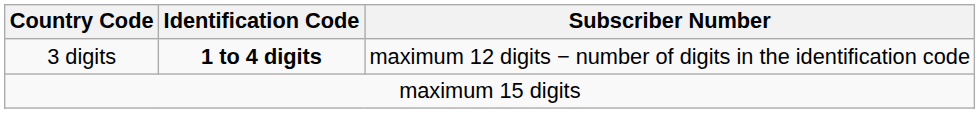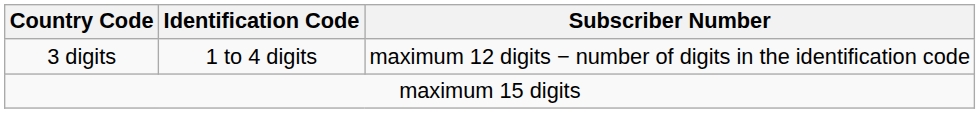(262, 56) bold -> (261, 56) normal
